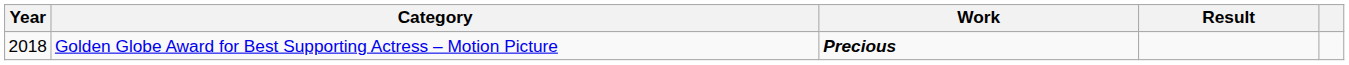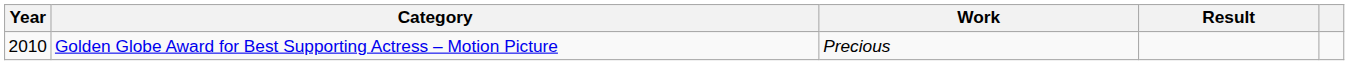(28, 45) 2018 -> (28, 45) 2010
(860, 45) bold -> (857, 45) normal
